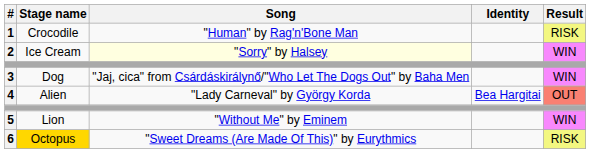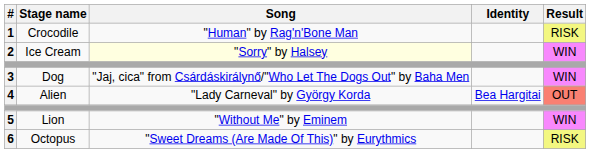(53, 139) gold background -> (53, 139) no background
